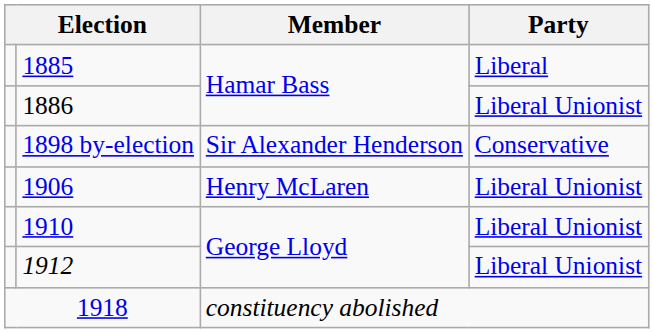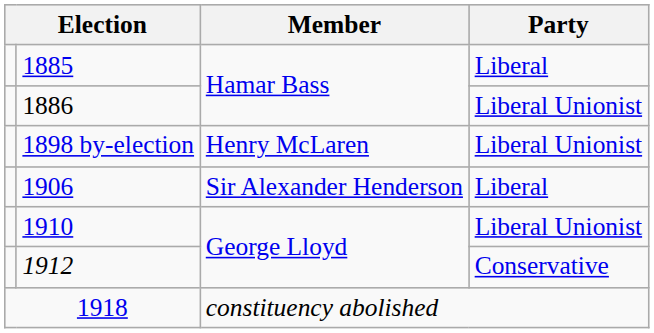(334, 145) Sir Alexander Henderson -> (287, 145) Henry McLaren
(542, 145) Conservative -> (558, 145) Liberal Unionist
(287, 186) Henry McLaren -> (334, 186) Sir Alexander Henderson
(558, 186) Liberal Unionist -> (511, 186) Liberal
(558, 266) Liberal Unionist -> (542, 266) Conservative
